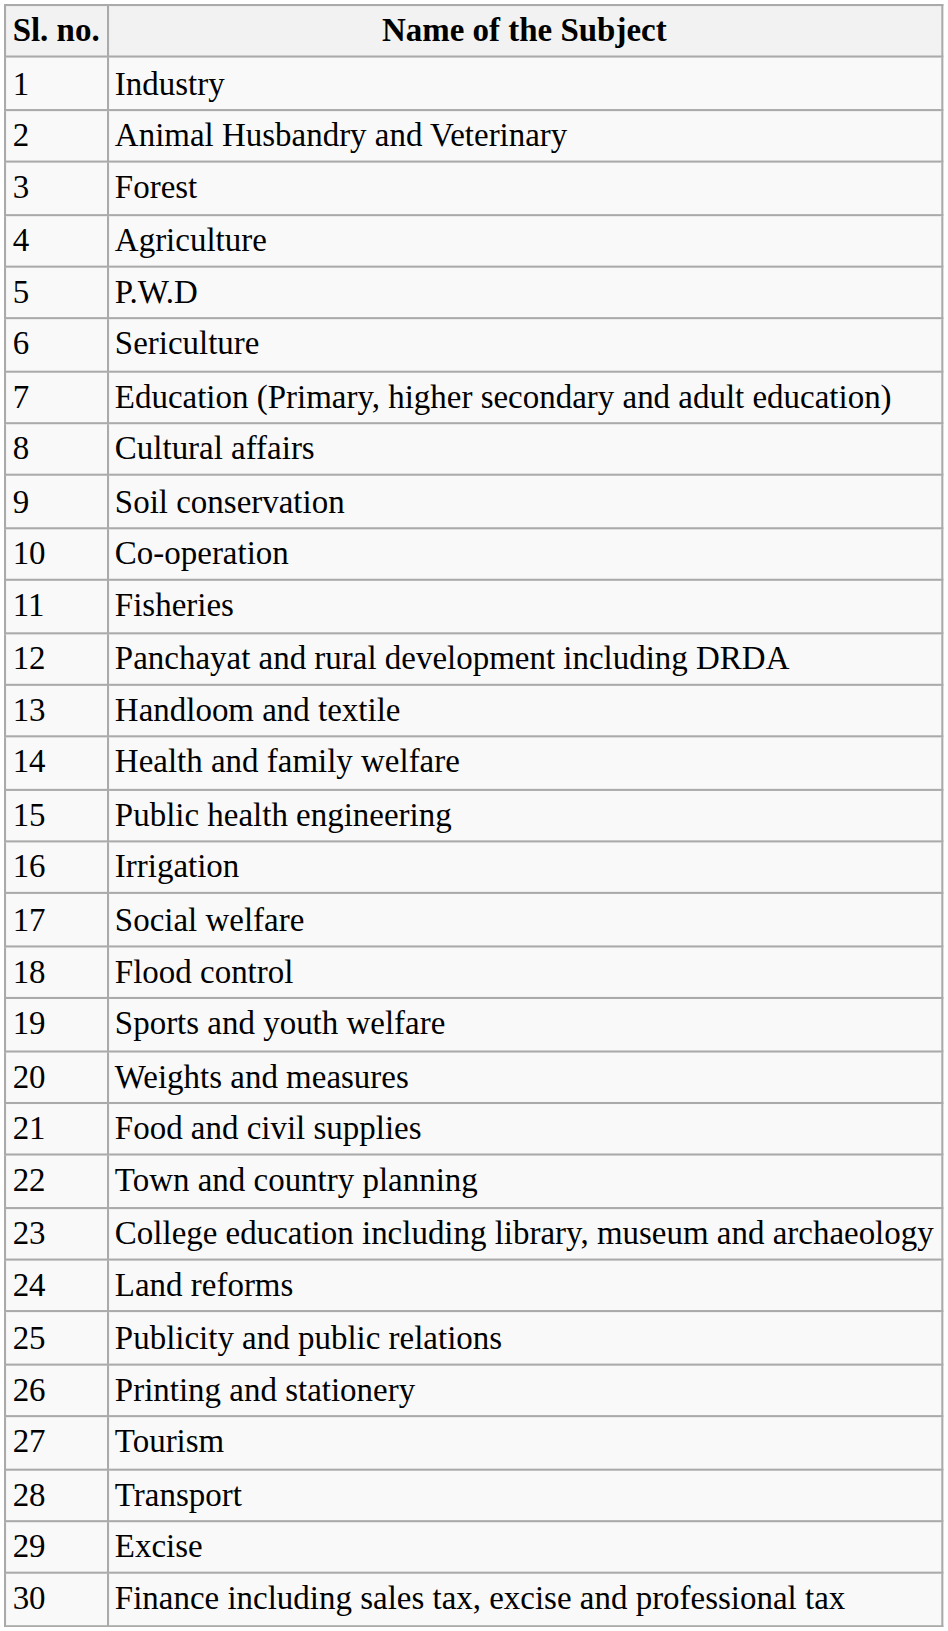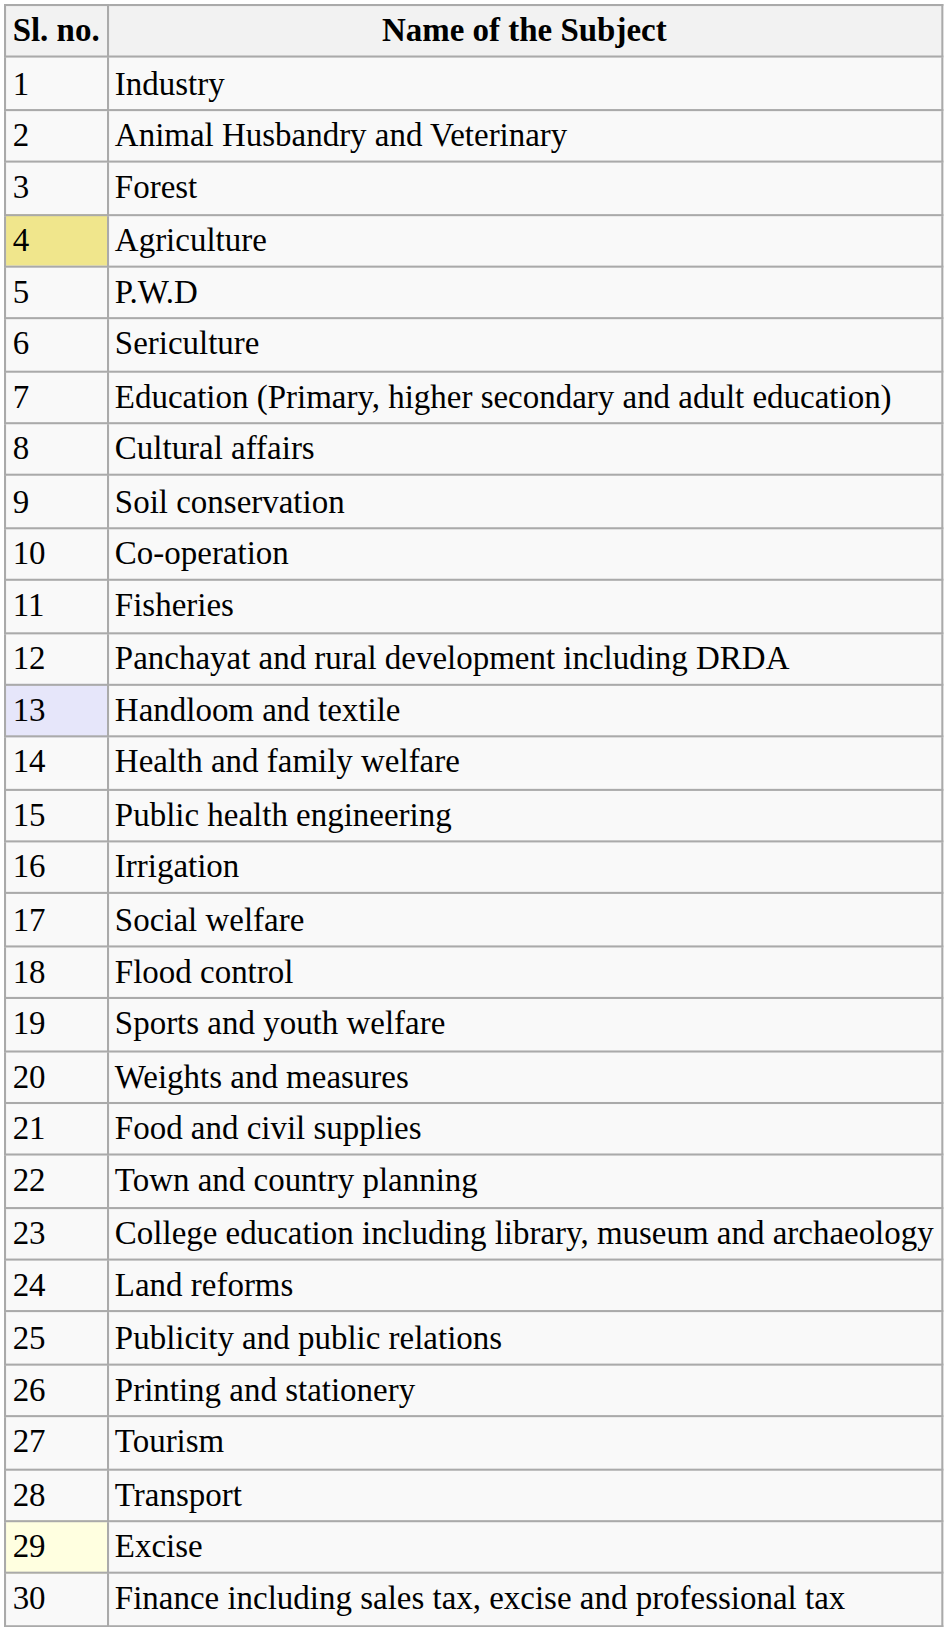(21, 239) no background -> (21, 239) khaki background
(29, 710) no background -> (29, 710) lavender background
(29, 1546) no background -> (29, 1546) lightyellow background
